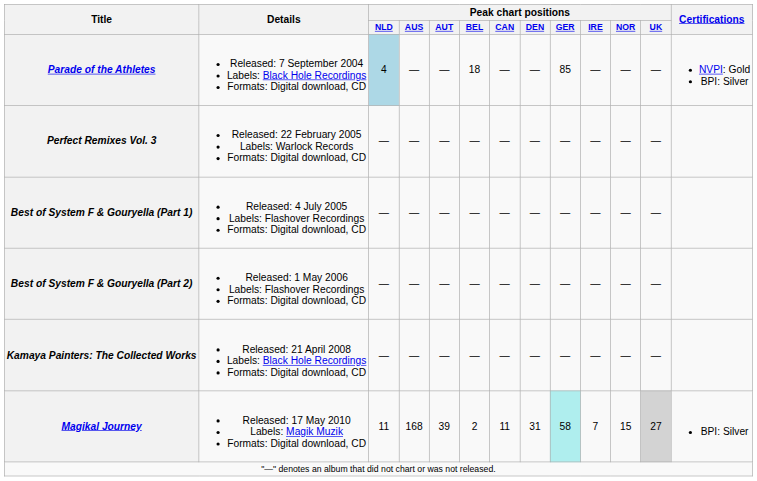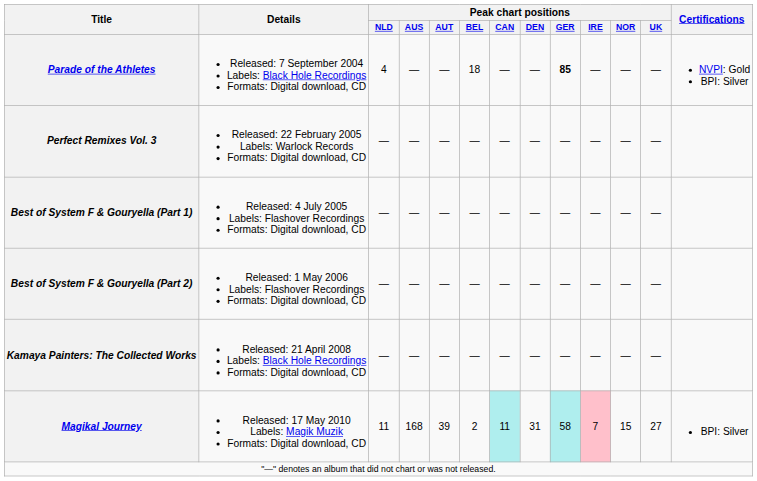(384, 70) lightblue background -> (384, 70) no background
(565, 70) normal -> (565, 70) bold
(505, 426) no background -> (505, 426) paleturquoise background
(595, 426) no background -> (595, 426) pink background
(656, 426) lightgrey background -> (656, 426) no background
